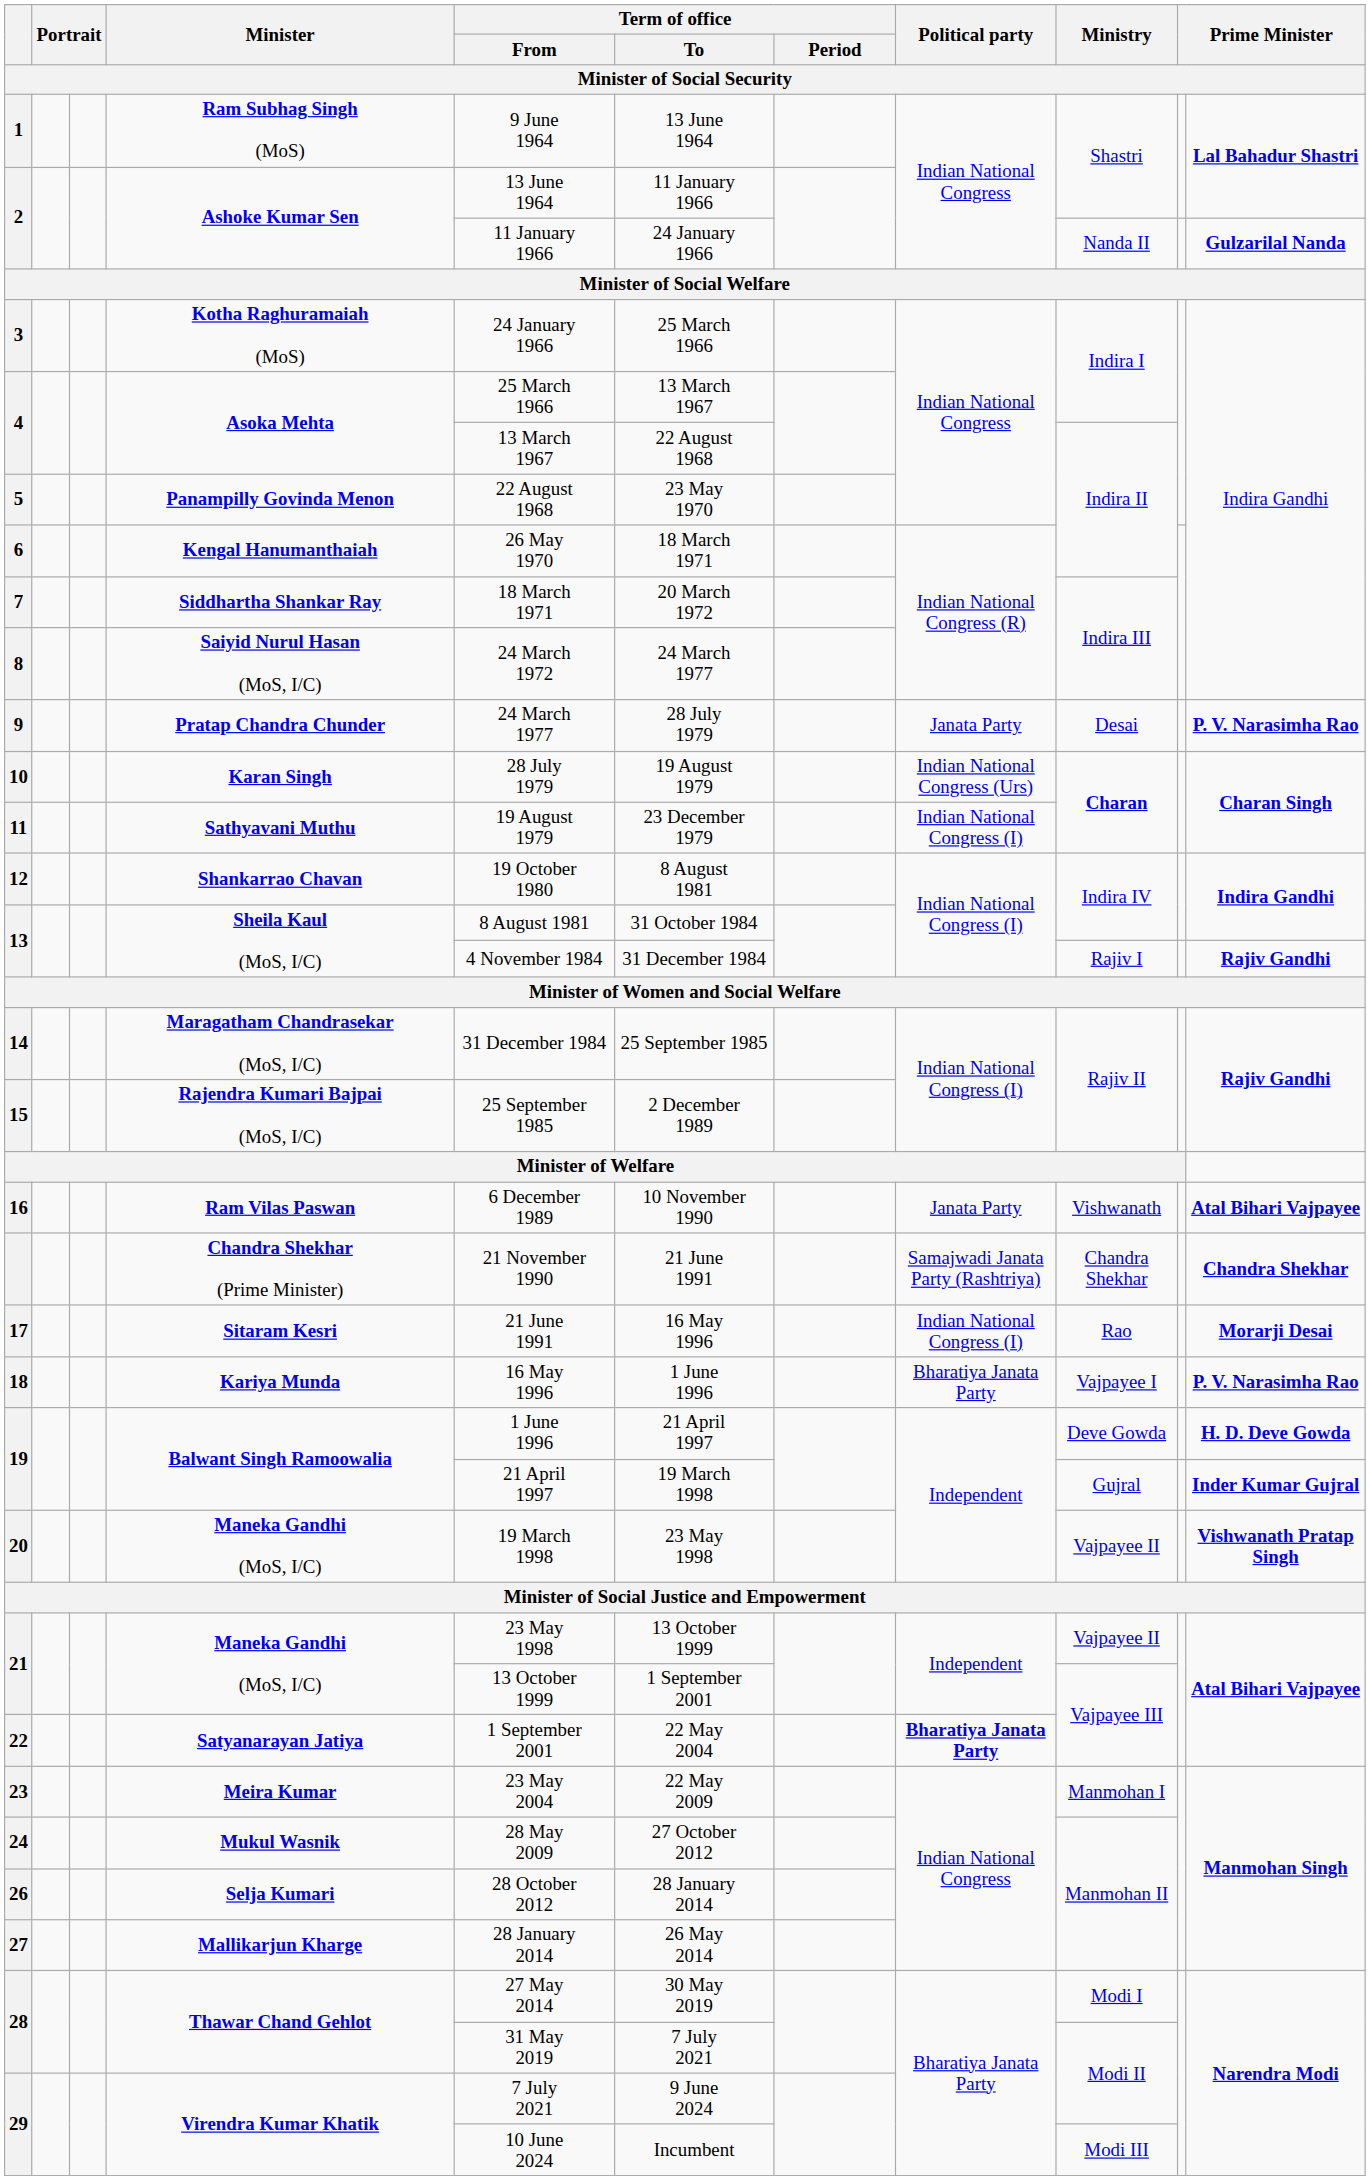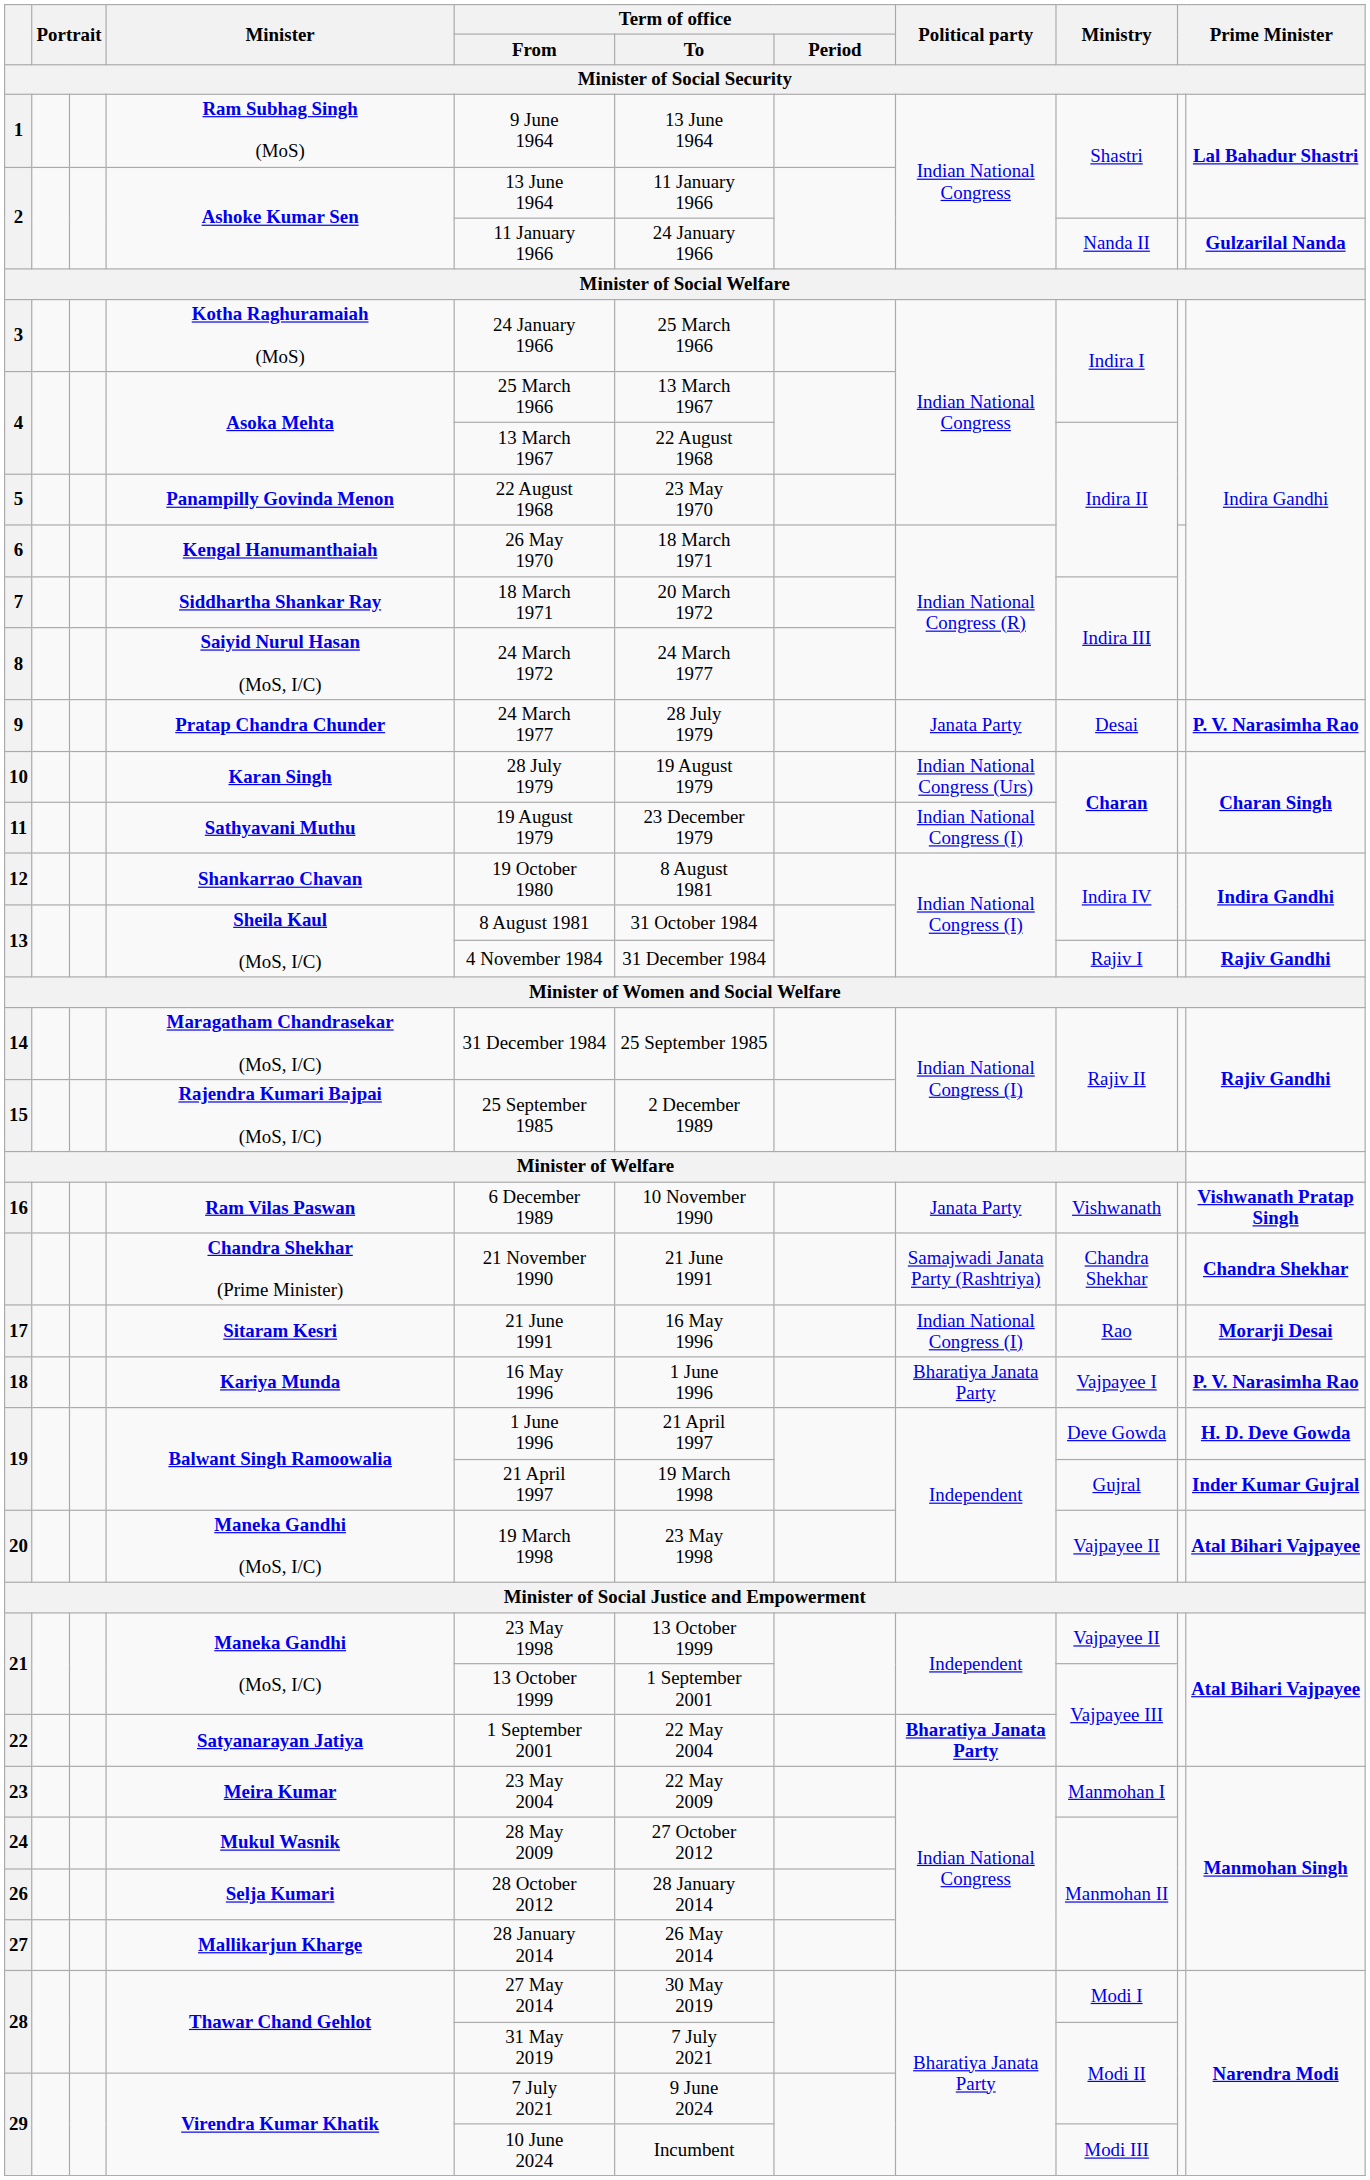(1276, 1207) Atal Bihari Vajpayee -> (1276, 1207) Vishwanath Pratap Singh
(1276, 1546) Vishwanath Pratap Singh -> (1276, 1546) Atal Bihari Vajpayee
